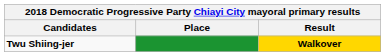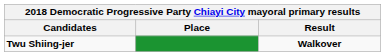(320, 43) gold background -> (320, 43) no background
